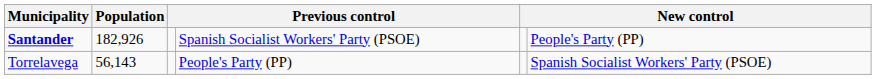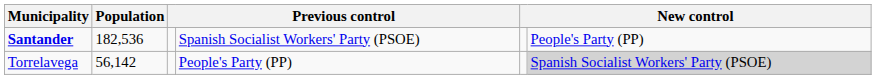(120, 39) 182,926 -> (120, 39) 182,536
(116, 62) 56,143 -> (116, 62) 56,142
(651, 62) no background -> (651, 62) lightgrey background
